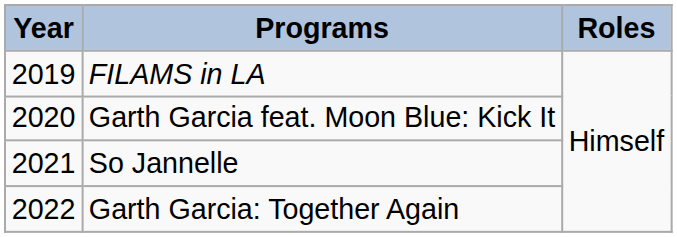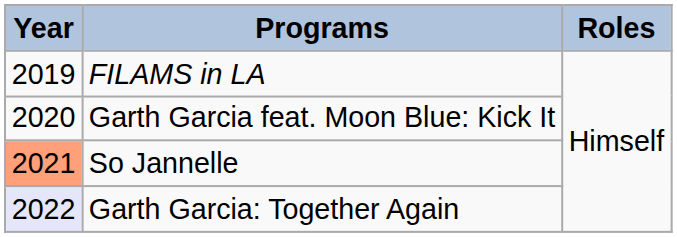(44, 164) no background -> (44, 164) lightsalmon background
(44, 209) no background -> (44, 209) lavender background
